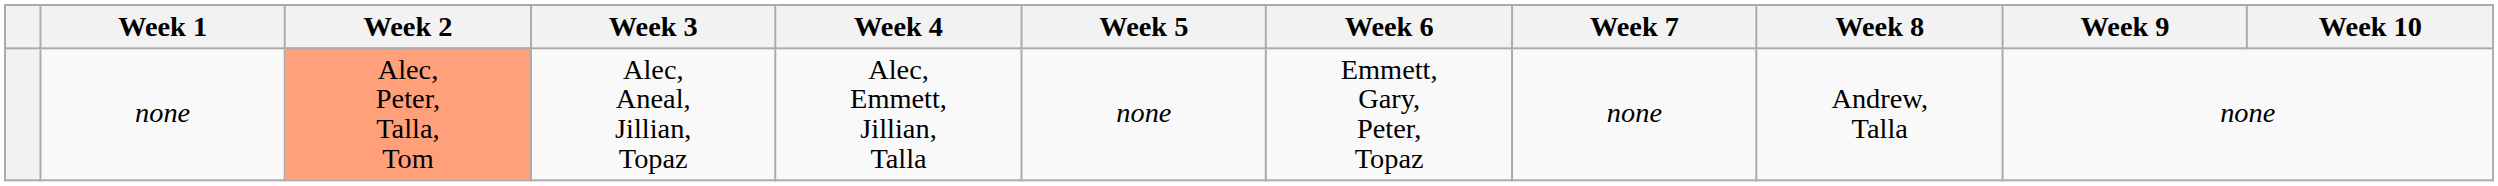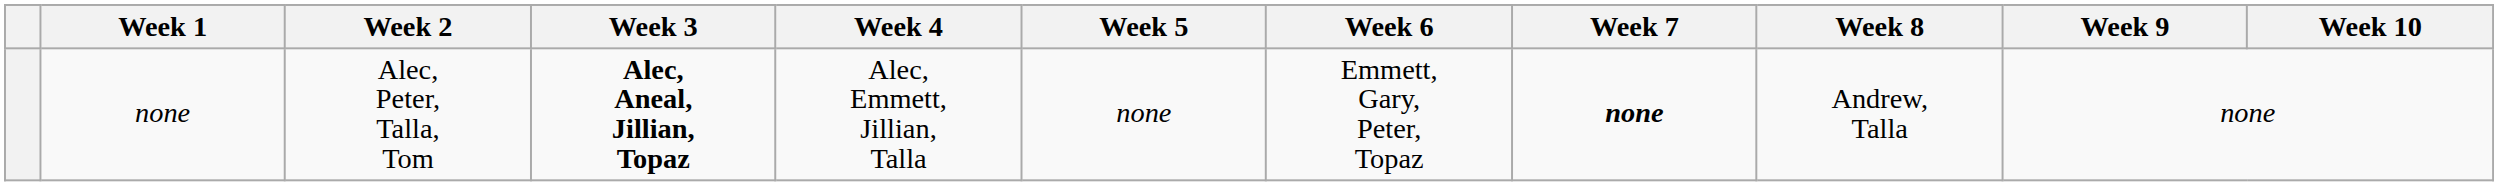(408, 113) lightsalmon background -> (408, 113) no background
(653, 113) normal -> (653, 113) bold
(1634, 113) normal -> (1634, 113) bold
